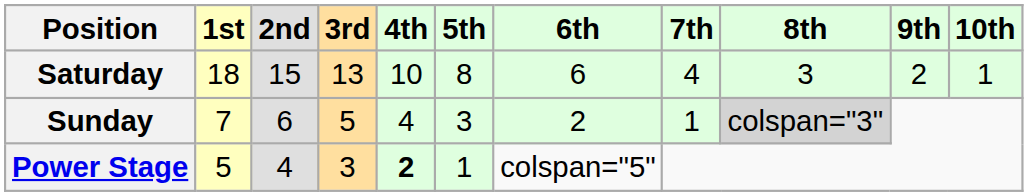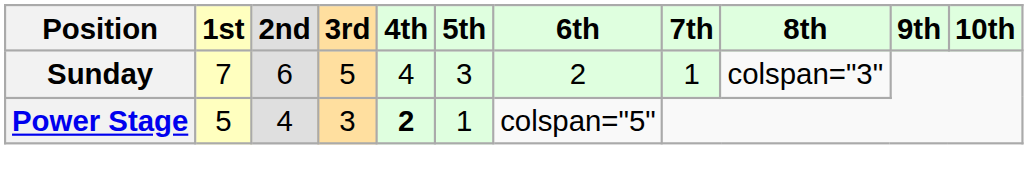- row: (100, 74)
(805, 120) lightgrey background -> (805, 74) no background
